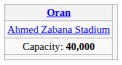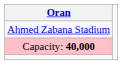(59, 46) no background -> (59, 46) pink background
